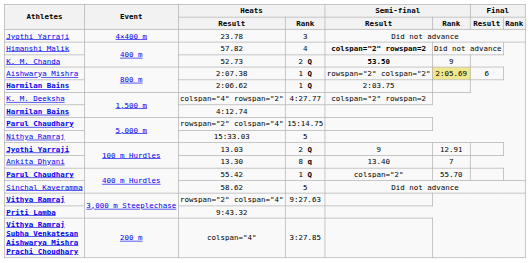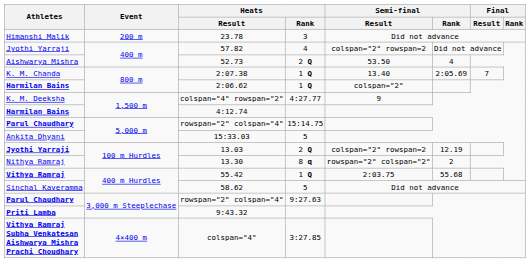(38, 35) Jyothi Yarraji -> (38, 35) Himanshi Malik
(131, 35) 4×400 m -> (131, 35) 200 m
(38, 48) Himanshi Malik -> (38, 48) Jyothi Yarraji
(379, 48) bold -> (379, 48) normal
(33, 61) K. M. Chanda -> (42, 61) Aishwarya Mishra
(379, 61) bold -> (379, 61) normal
(451, 61) 9 -> (451, 61) 4
(42, 73) Aishwarya Mishra -> (33, 73) K. M. Chanda
(379, 73) rowspan="2" colspan="2" -> (379, 73) 13.40
(451, 73) khaki background -> (451, 73) no background
(487, 73) 6 -> (487, 73) 7
(379, 86) 2:03.75 -> (379, 86) colspan="2"
(379, 98) colspan="2" rowspan=2 -> (379, 98) 9
(35, 136) Nithya Ramraj -> (35, 136) Ankita Dhyani
(379, 149) 9 -> (379, 149) colspan="2" rowspan=2
(451, 149) 12.91 -> (451, 149) 12.19
(35, 161) Ankita Dhyani -> (35, 161) Nithya Ramraj
(379, 161) 13.40 -> (379, 161) rowspan="2" colspan="2"
(451, 161) 7 -> (451, 161) 2
(40, 174) Parul Chaudhary -> (35, 174) Vithya Ramraj
(379, 174) colspan="2" -> (379, 174) 2:03.75
(451, 174) 55.70 -> (451, 174) 55.68
(35, 199) Vithya Ramraj -> (40, 199) Parul Chaudhary
(131, 238) 200 m -> (131, 238) 4×400 m
